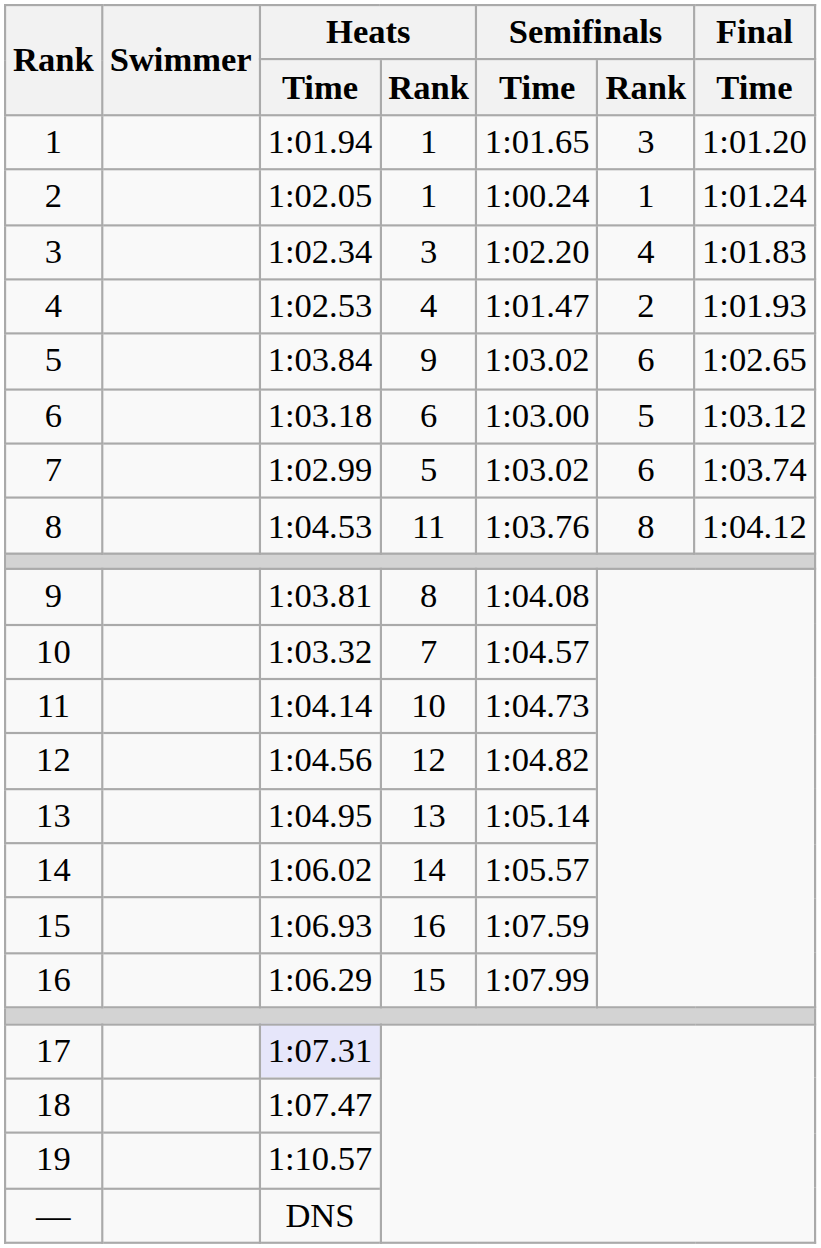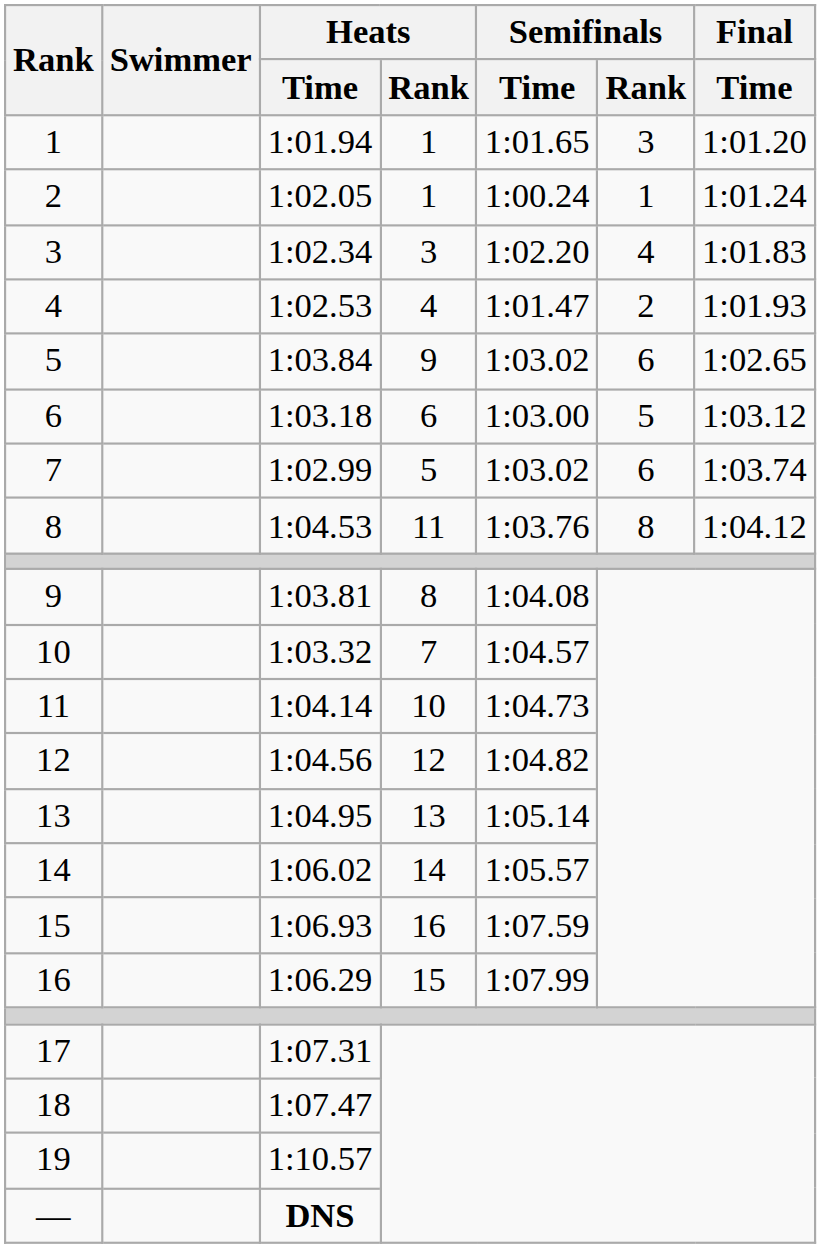(320, 1050) lavender background -> (320, 1050) no background
(320, 1214) normal -> (320, 1214) bold
